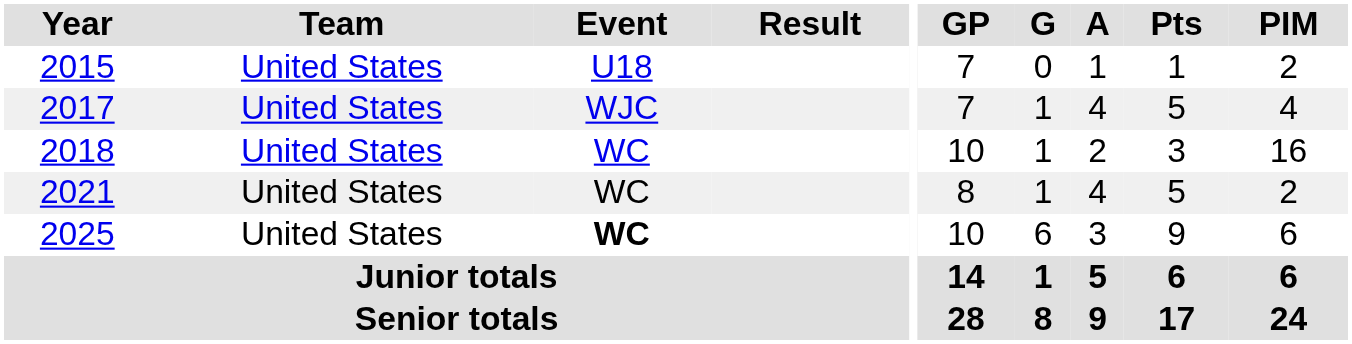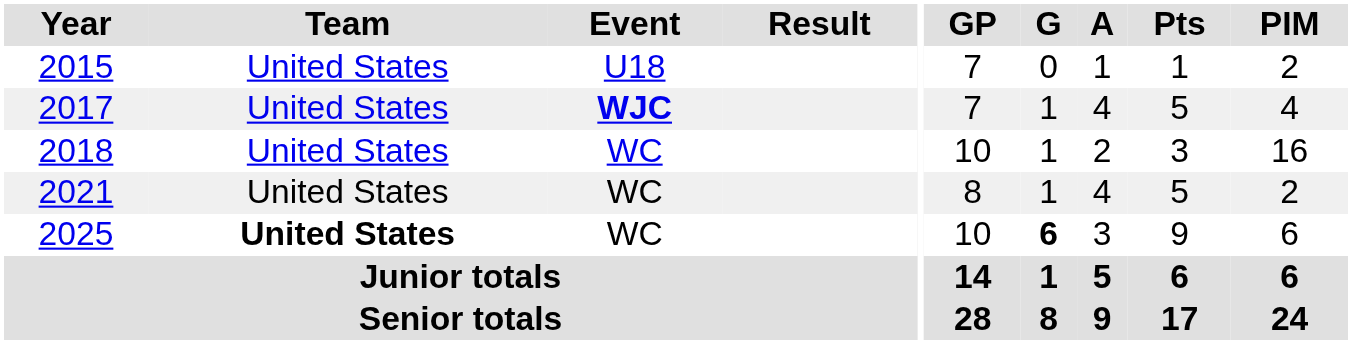(622, 108) normal -> (635, 108) bold
(342, 234) normal -> (348, 234) bold
(622, 234) bold -> (635, 234) normal
(1043, 234) normal -> (1049, 234) bold
